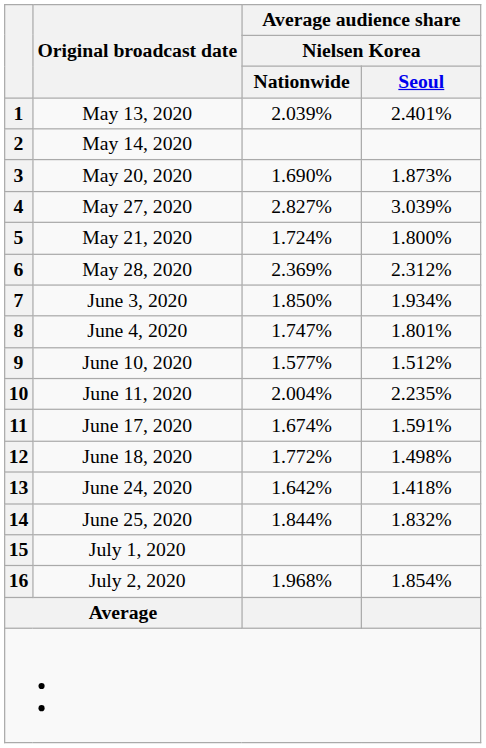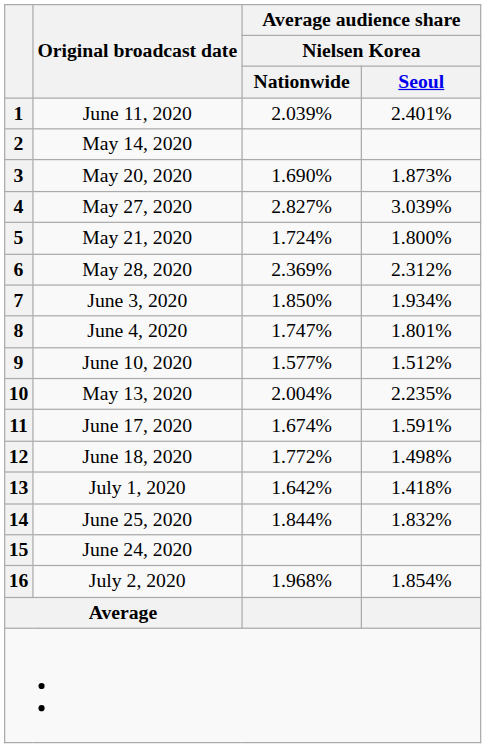(137, 113) May 13, 2020 -> (137, 113) June 11, 2020
(137, 394) June 11, 2020 -> (137, 394) May 13, 2020
(137, 487) June 24, 2020 -> (137, 487) July 1, 2020
(137, 550) July 1, 2020 -> (137, 550) June 24, 2020
